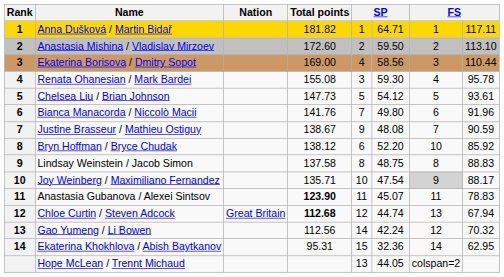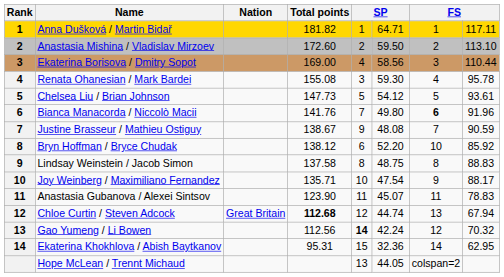(436, 113) normal -> (436, 113) bold
(436, 180) lightgrey background -> (436, 180) no background
(320, 197) bold -> (320, 197) normal
(362, 230) normal -> (362, 230) bold
